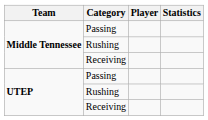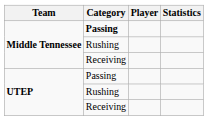(101, 29) normal -> (102, 29) bold
